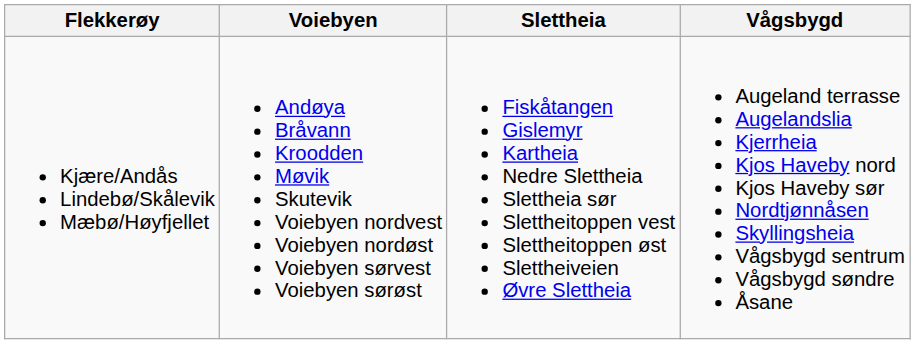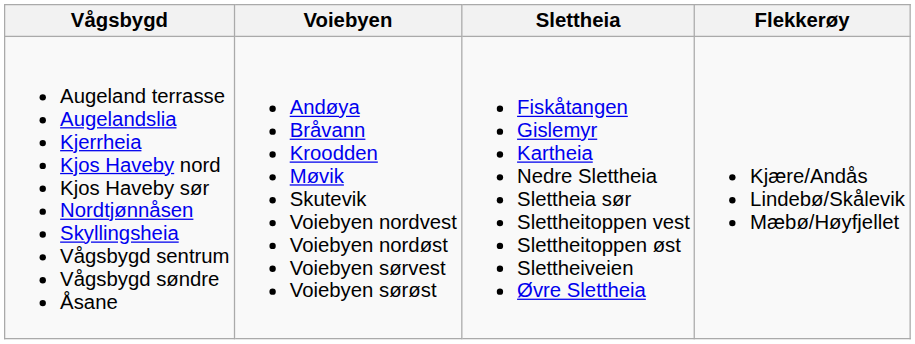columns swapped: (795, 20) <-> (112, 20)
